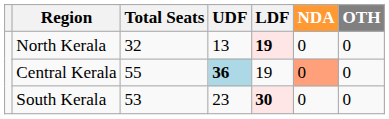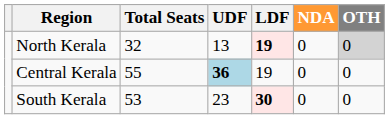(347, 45) no background -> (347, 45) lightgrey background
(302, 72) lightsalmon background -> (302, 72) no background
